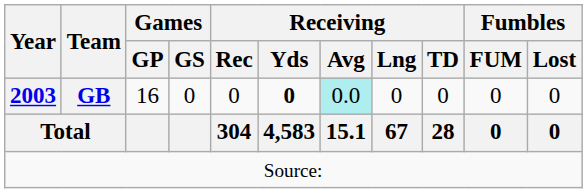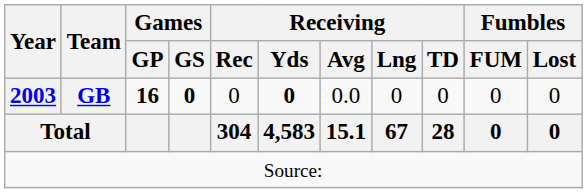(148, 95) normal -> (148, 95) bold
(190, 95) normal -> (190, 95) bold
(346, 95) paleturquoise background -> (346, 95) no background
